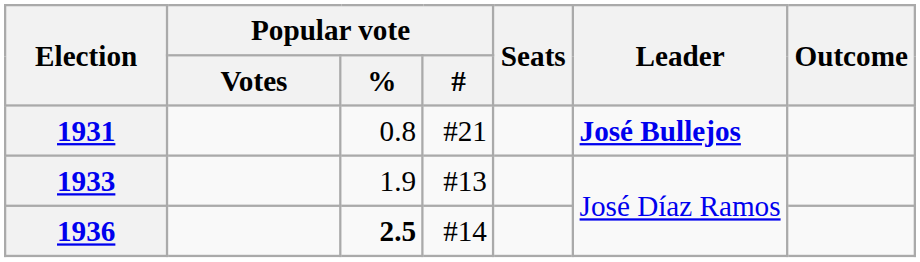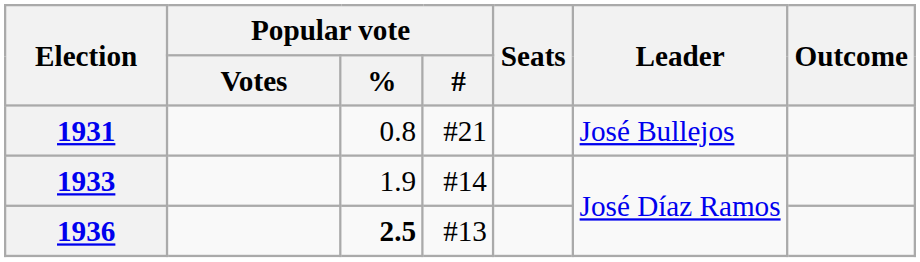(660, 131) bold -> (657, 131) normal
(465, 181) #13 -> (465, 181) #14
(465, 232) #14 -> (465, 232) #13
